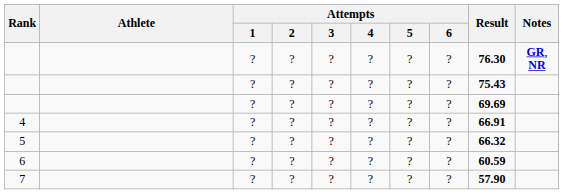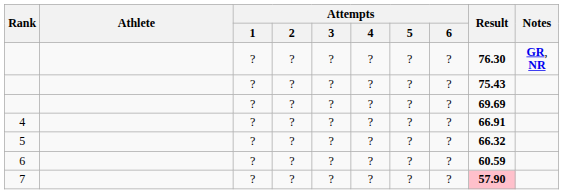(492, 179) no background -> (492, 179) pink background
